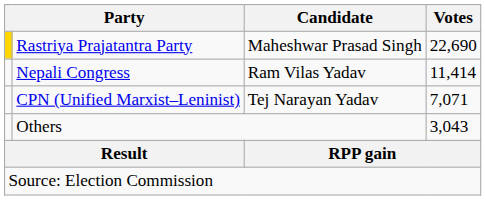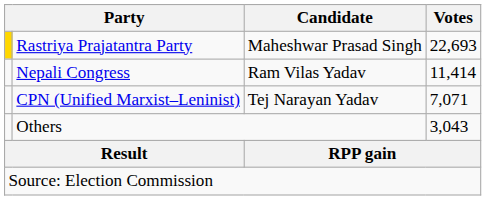(453, 45) 22,690 -> (453, 45) 22,693
